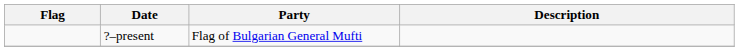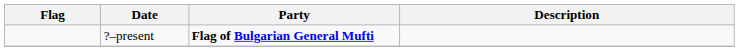(277, 35) normal -> (283, 35) bold
